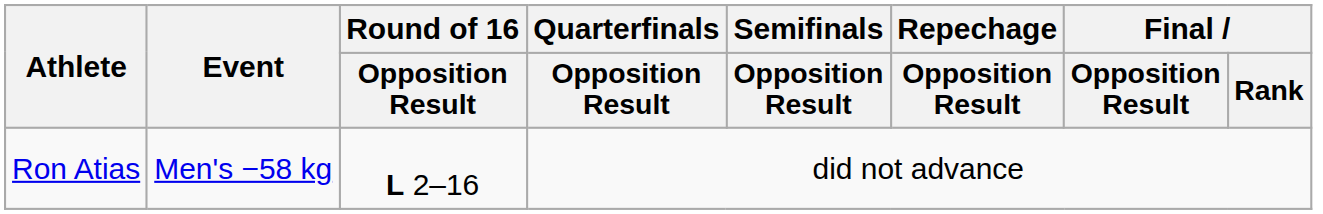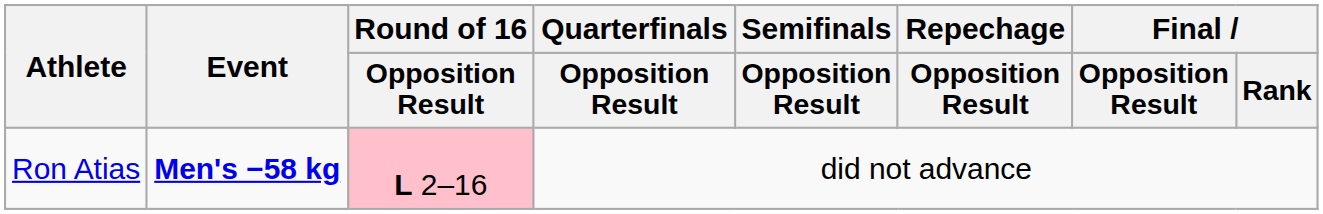(243, 169) normal -> (247, 169) bold
(433, 186) no background -> (441, 186) pink background
